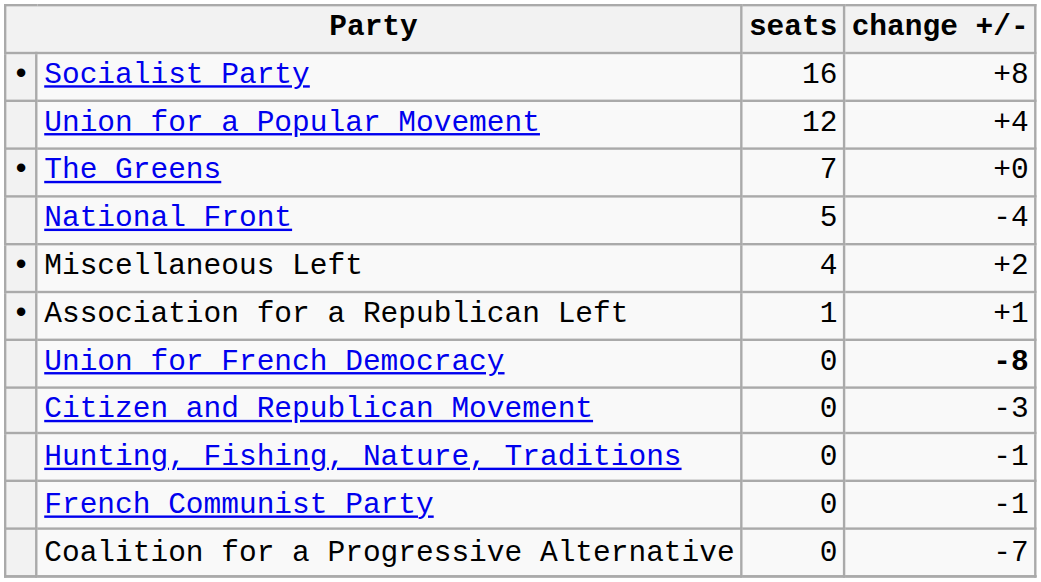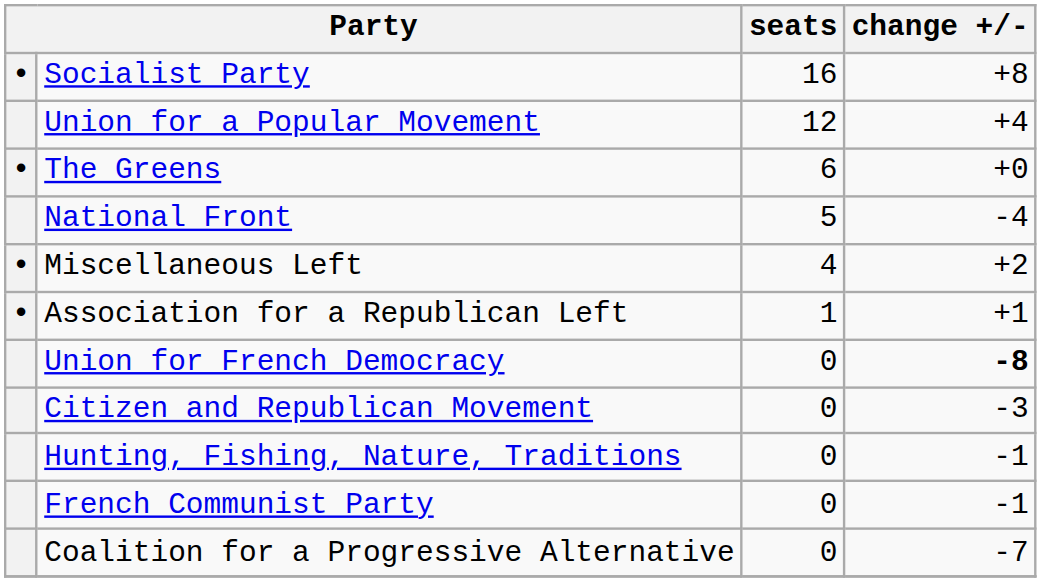(829, 172) 7 -> (829, 172) 6
